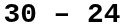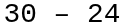(62, 14) bold -> (62, 14) normal
